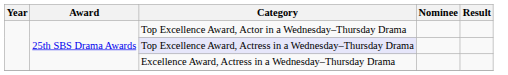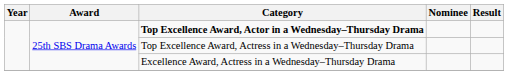(274, 29) normal -> (282, 29) bold
(277, 45) lavender background -> (277, 45) no background
